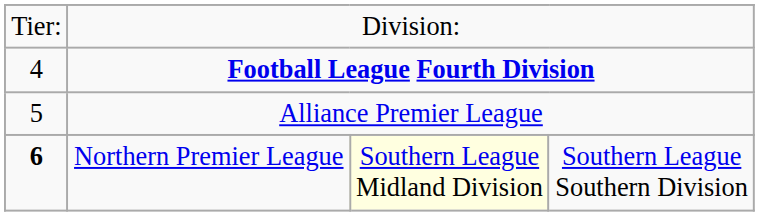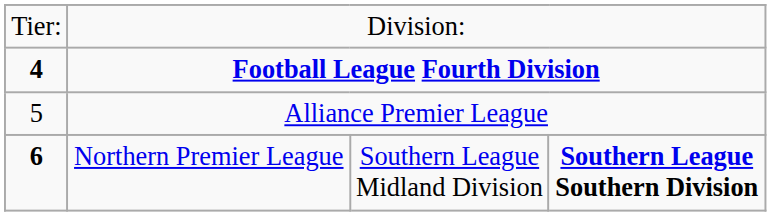(36, 69) normal -> (36, 69) bold
(449, 171) lightyellow background -> (449, 171) no background
(652, 171) normal -> (657, 171) bold
